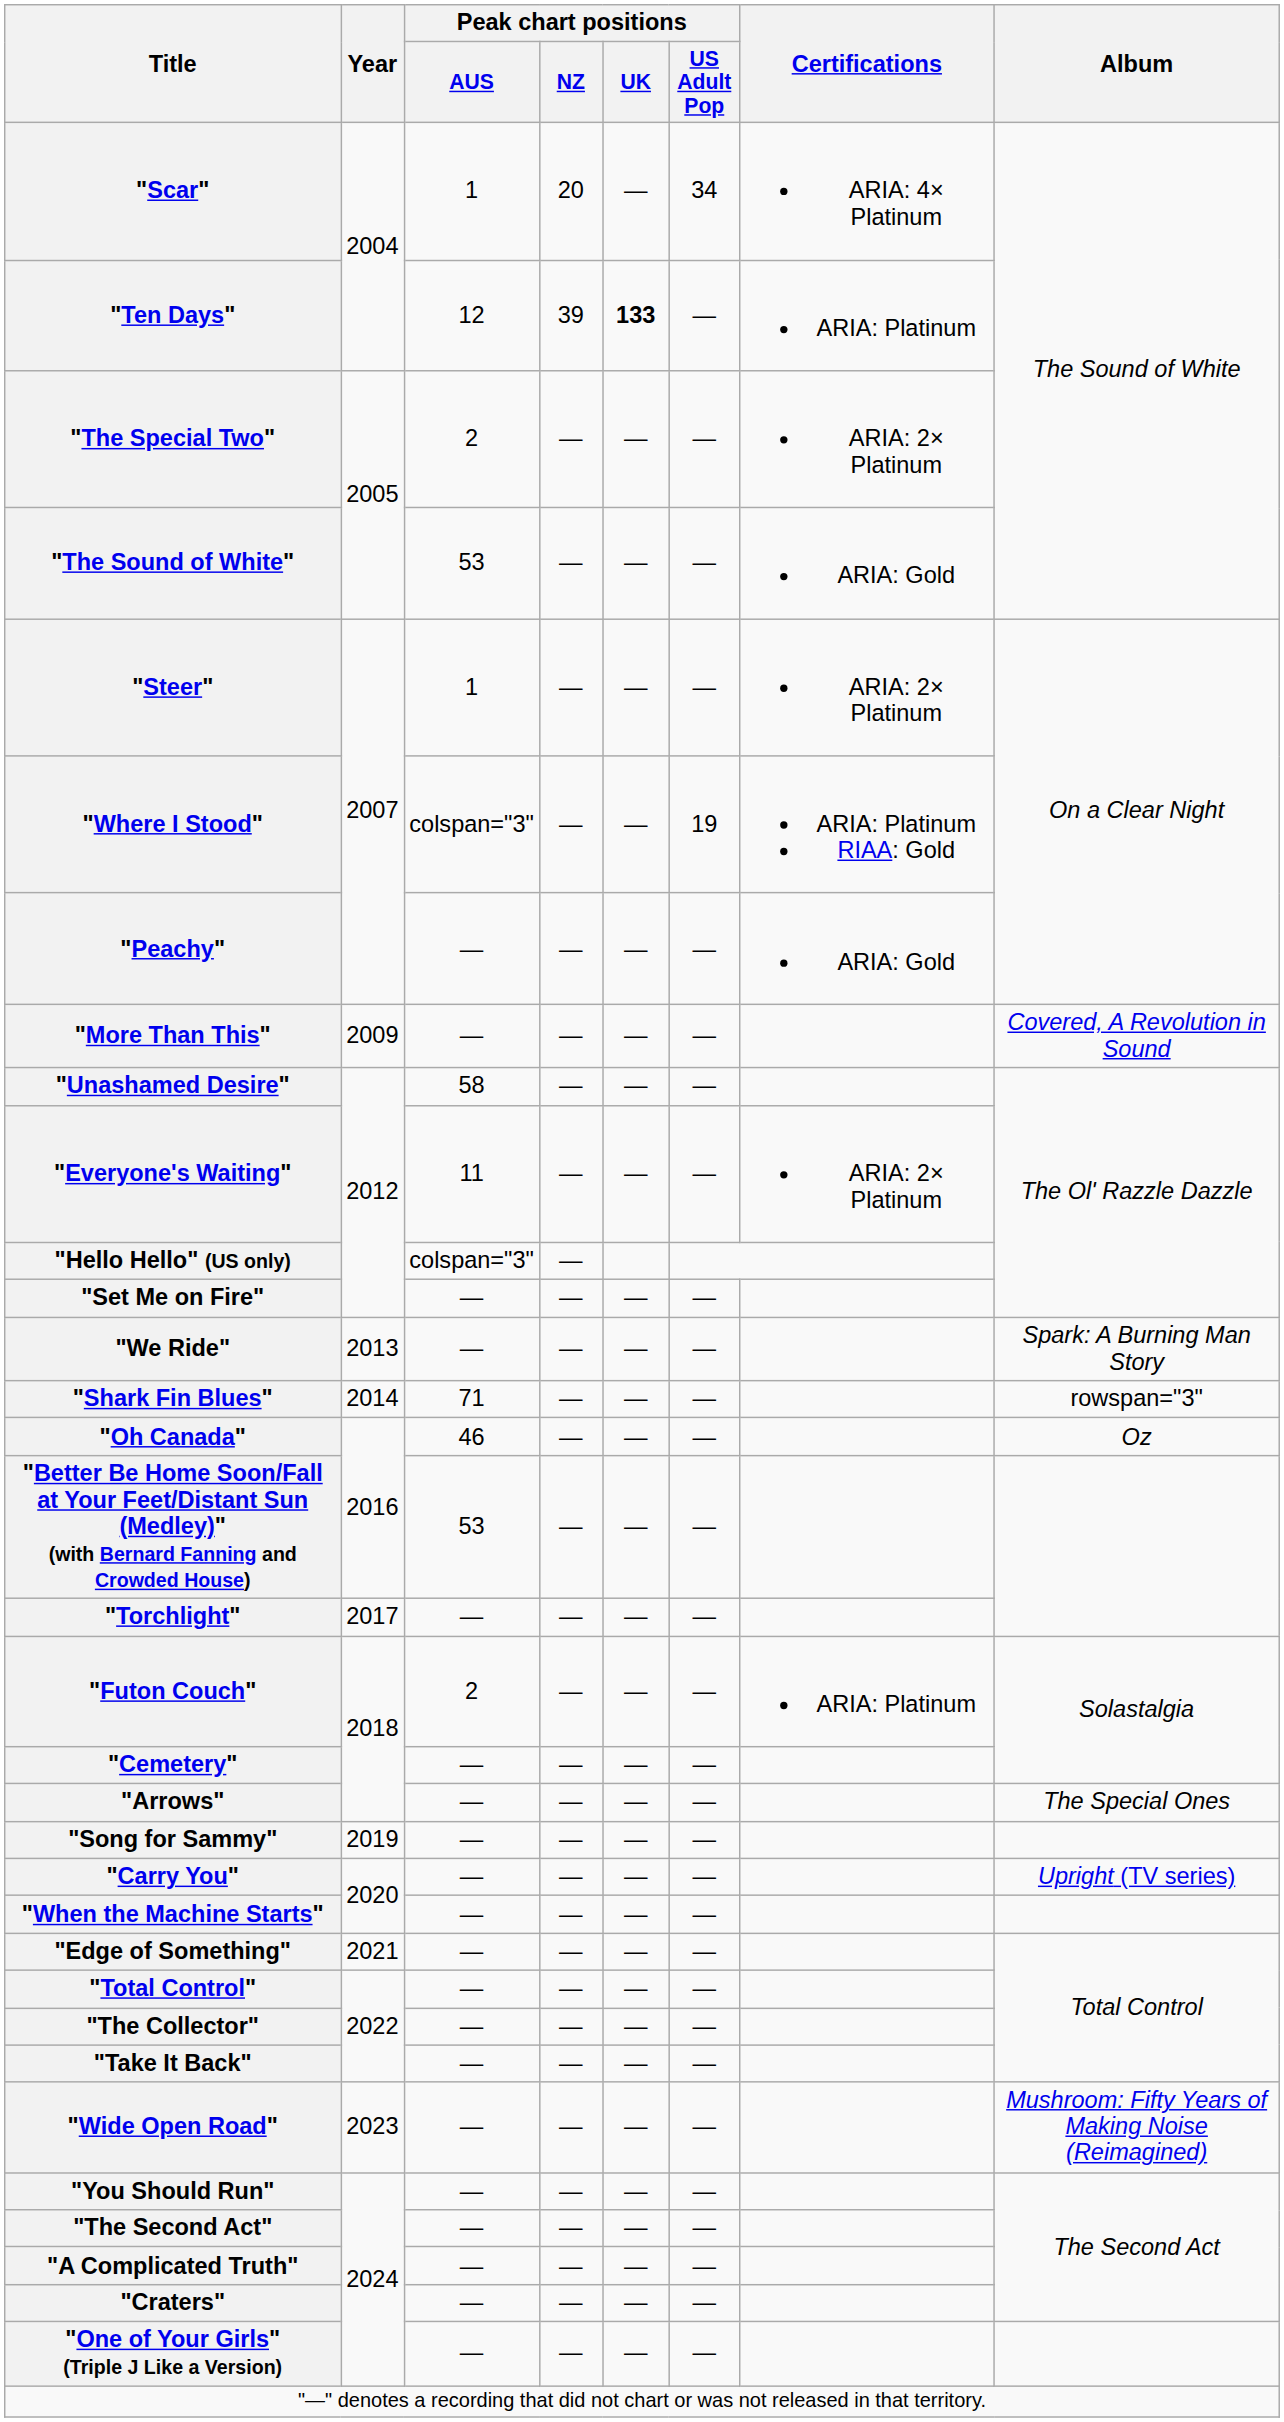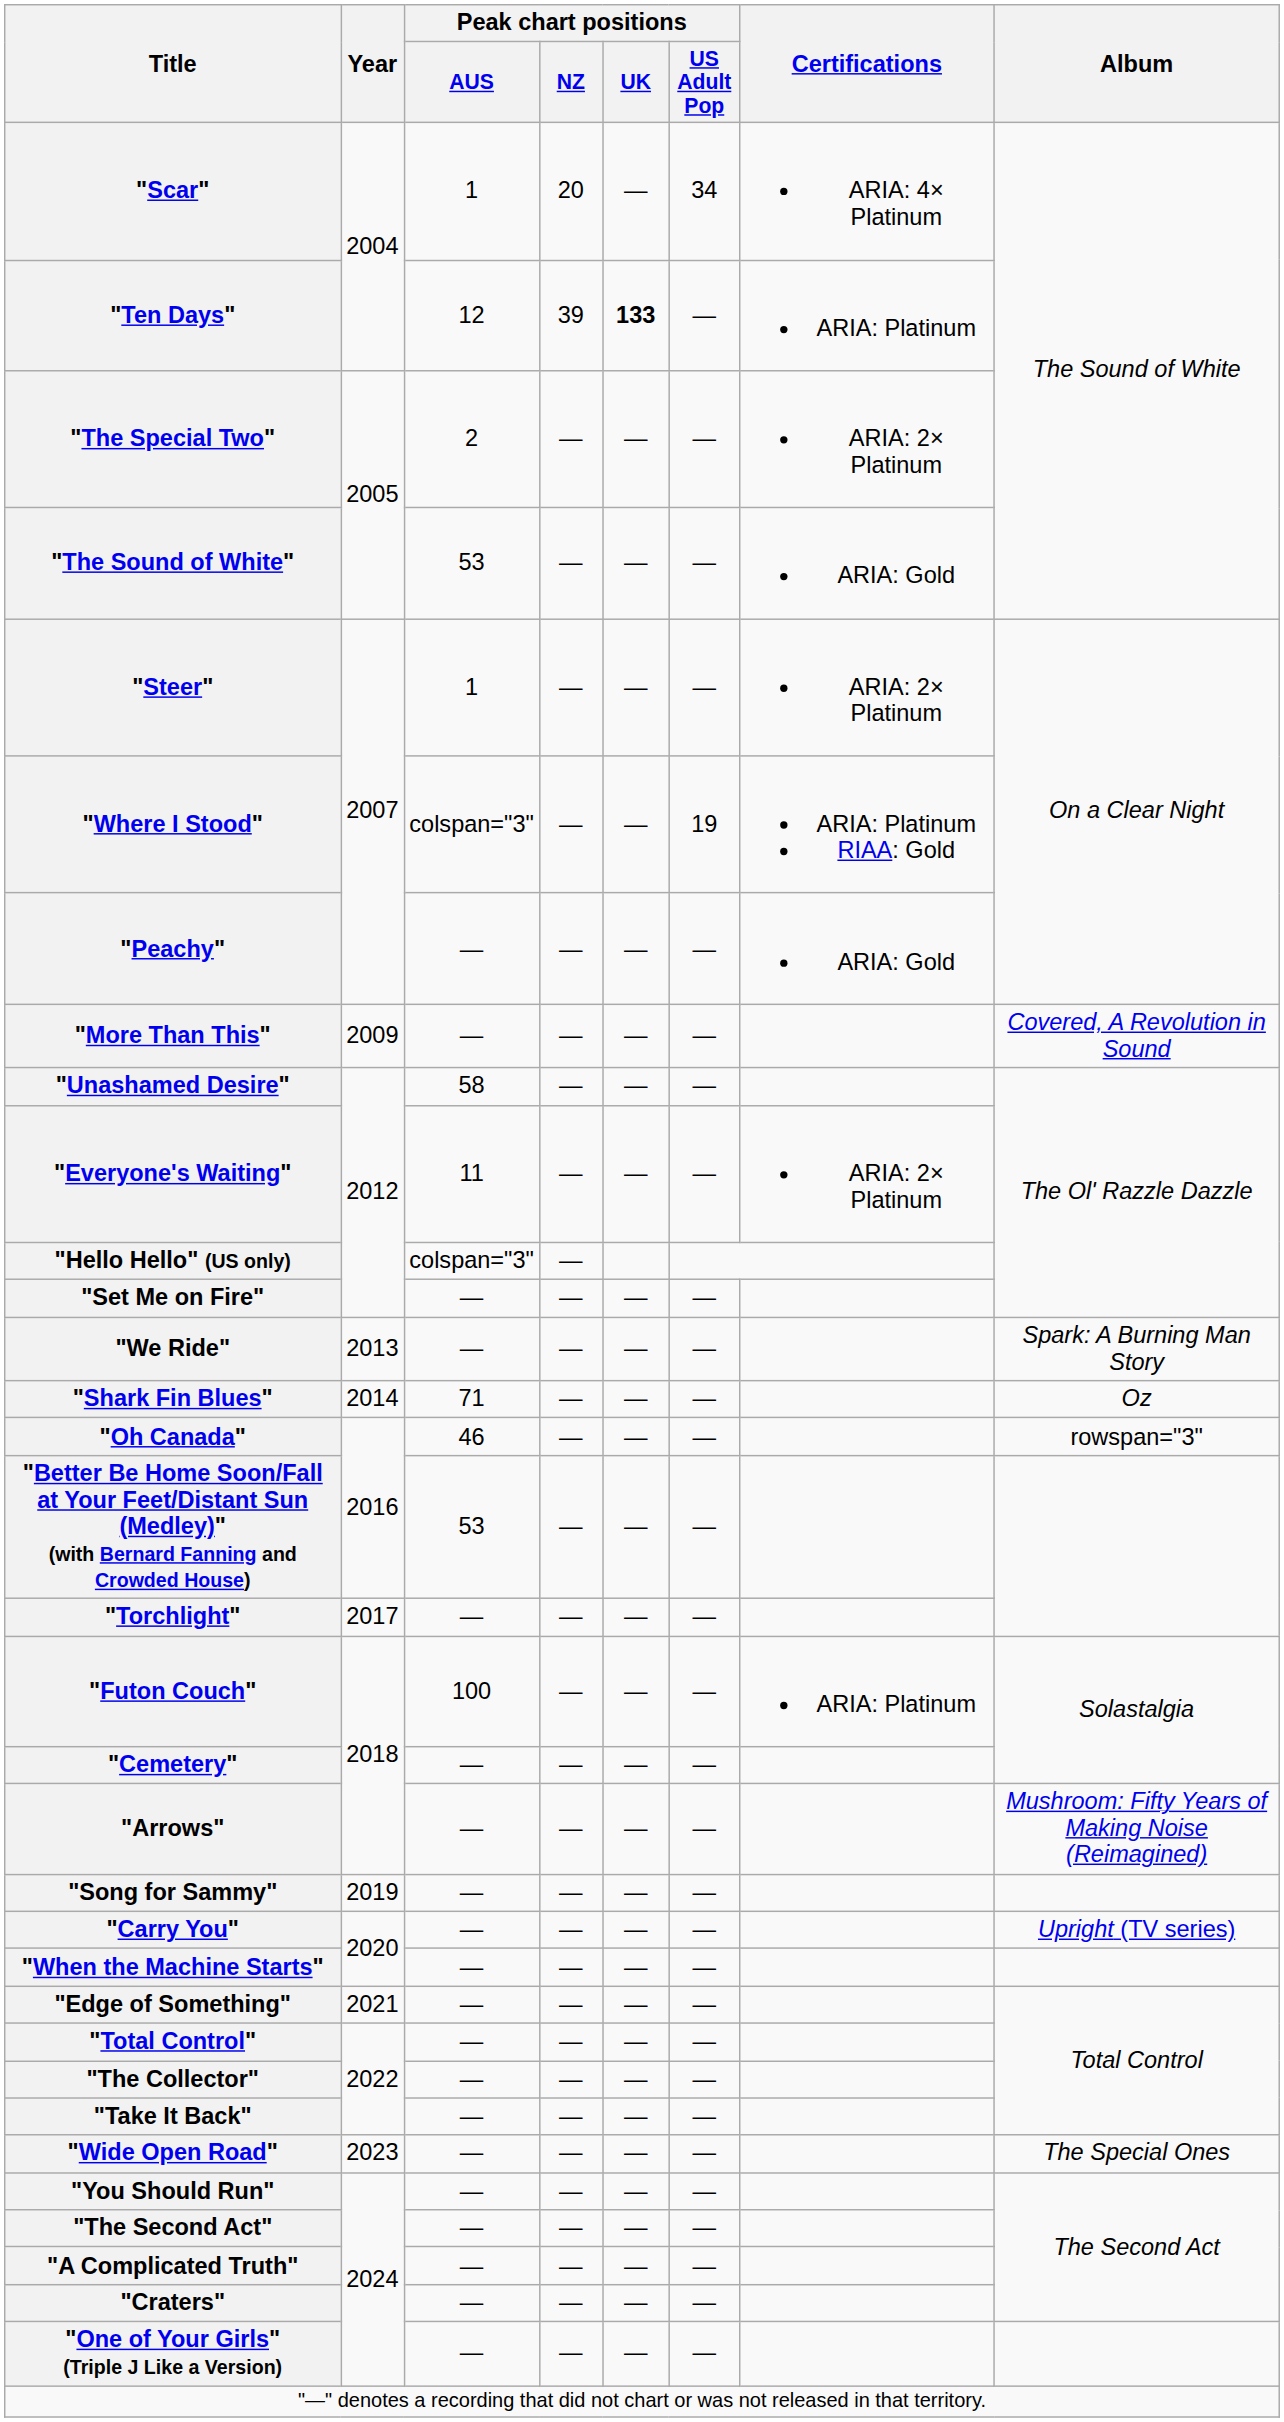(1137, 1399) rowspan="3" -> (1137, 1399) Oz
(1137, 1436) Oz -> (1137, 1436) rowspan="3"
(472, 1690) 2 -> (472, 1690) 100
(1137, 1802) The Special Ones -> (1137, 1828) Mushroom: Fifty Years of Making Noise (Reimagined)
(1137, 2127) Mushroom: Fifty Years of Making Noise (Reimagined) -> (1137, 2153) The Special Ones
